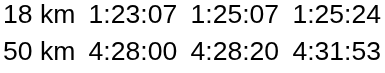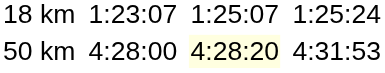(235, 51) no background -> (235, 51) lightyellow background
